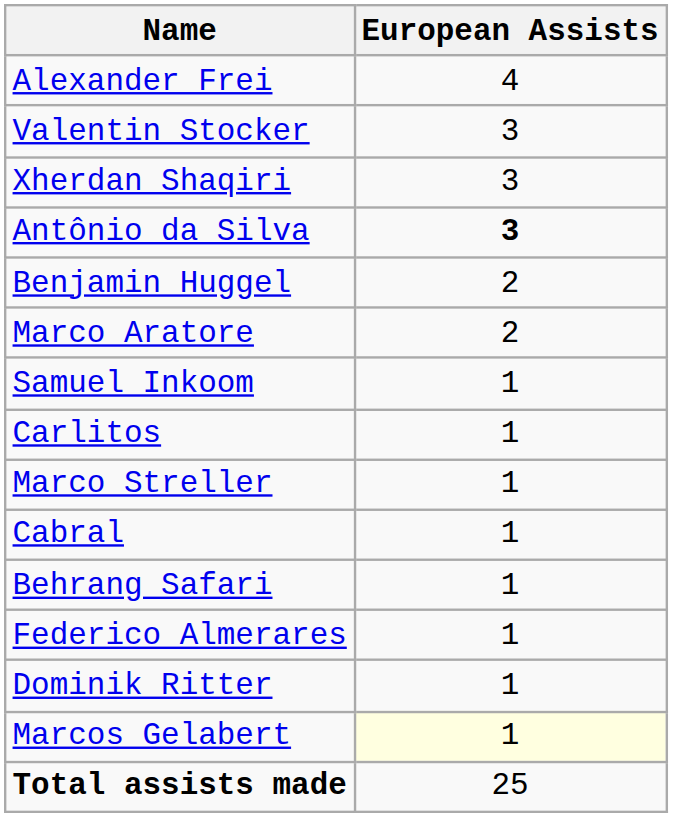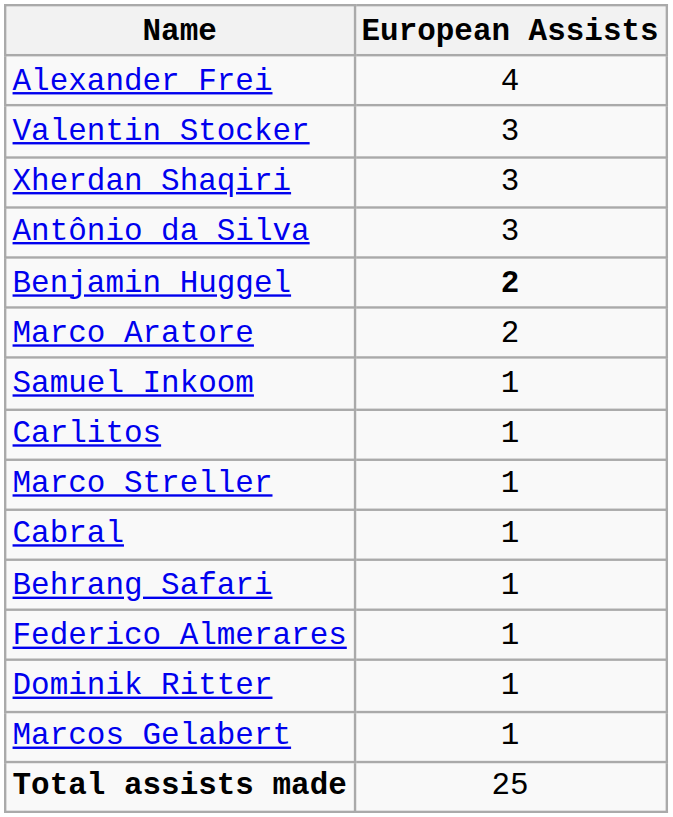(510, 232) bold -> (510, 232) normal
(510, 283) normal -> (510, 283) bold
(510, 736) lightyellow background -> (510, 736) no background
